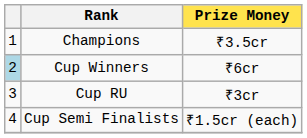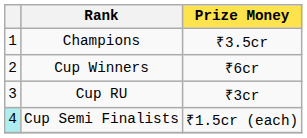(13, 67) lightblue background -> (13, 67) no background
(13, 120) no background -> (13, 120) paleturquoise background
